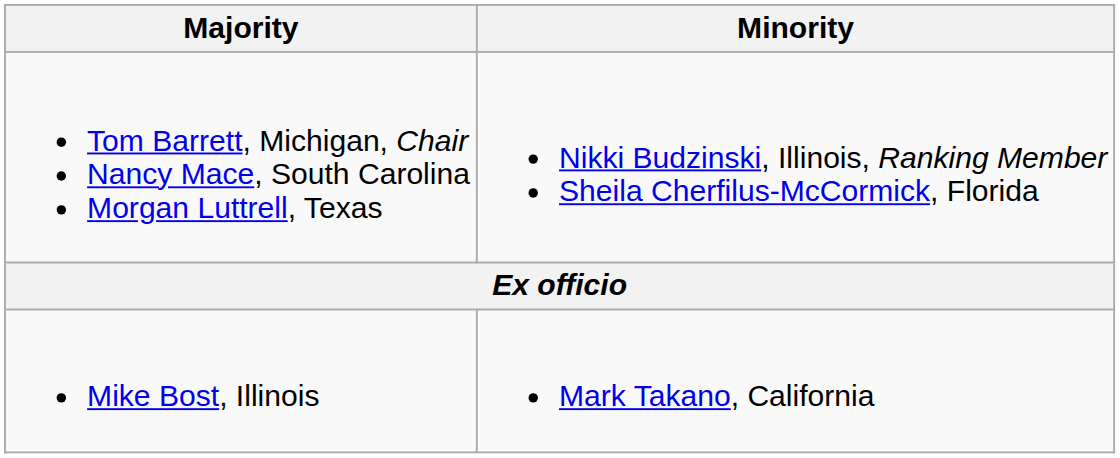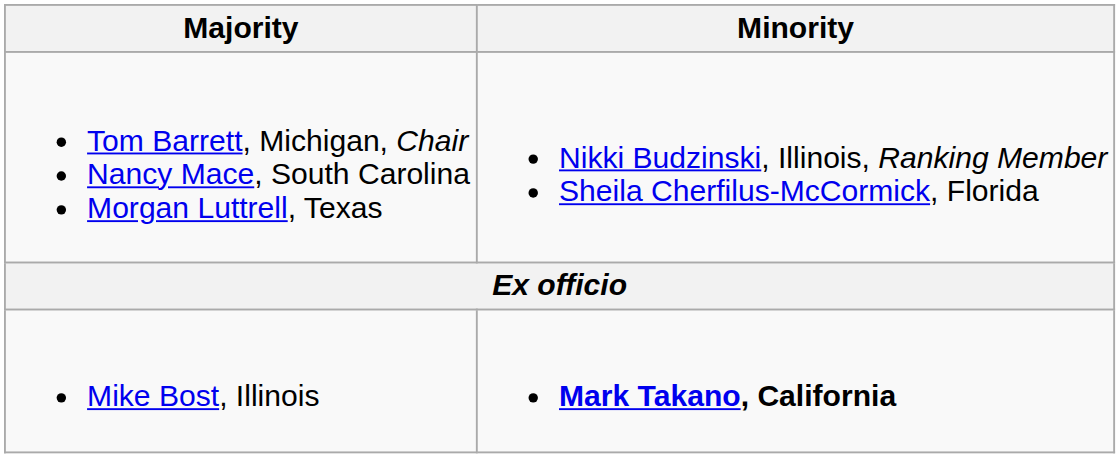(796, 398) normal -> (796, 398) bold
